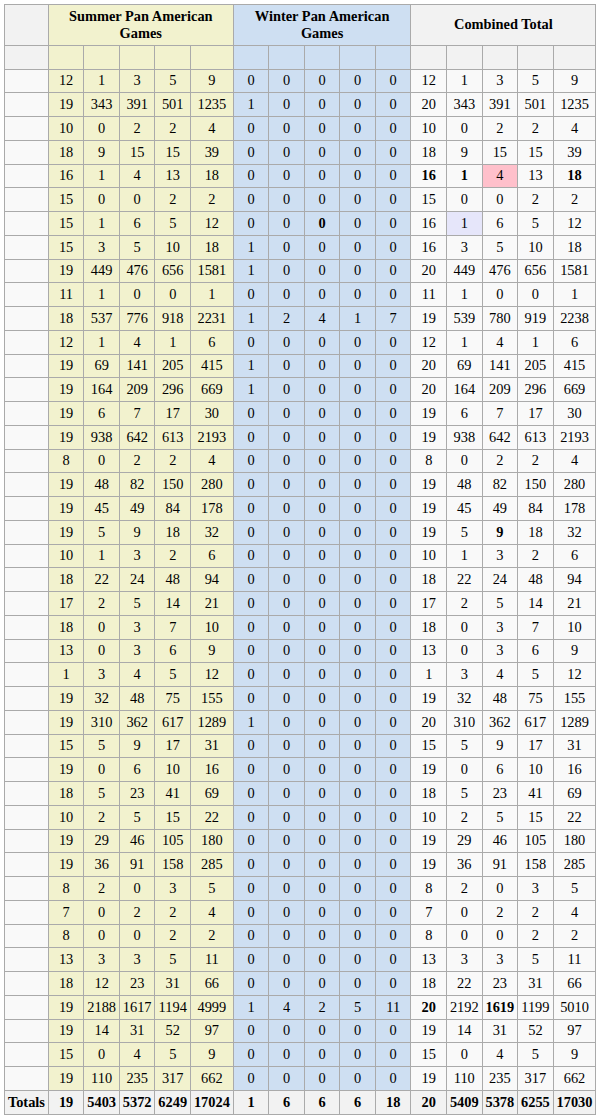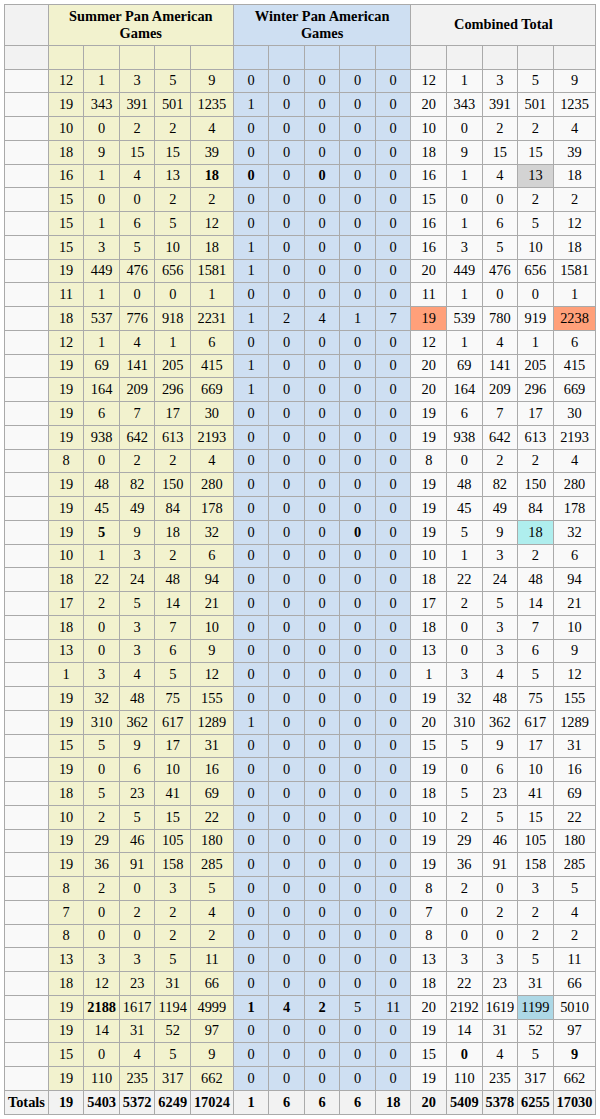(212, 175) normal -> (212, 175) bold
(251, 175) normal -> (251, 175) bold
(322, 175) normal -> (322, 175) bold
(429, 175) bold -> (429, 175) normal
(464, 175) bold -> (464, 175) normal
(500, 175) pink background -> (500, 175) no background
(535, 175) no background -> (535, 175) lightgrey background
(575, 175) bold -> (575, 175) normal
(322, 223) bold -> (322, 223) normal
(464, 223) lavender background -> (464, 223) no background
(429, 318) no background -> (429, 318) lightsalmon background
(575, 318) no background -> (575, 318) lightsalmon background
(102, 532) normal -> (102, 532) bold
(358, 532) normal -> (358, 532) bold
(500, 532) bold -> (500, 532) normal
(535, 532) no background -> (535, 532) paleturquoise background
(102, 1007) normal -> (102, 1007) bold
(251, 1007) normal -> (251, 1007) bold
(287, 1007) normal -> (287, 1007) bold
(322, 1007) normal -> (322, 1007) bold
(429, 1007) bold -> (429, 1007) normal
(500, 1007) bold -> (500, 1007) normal
(535, 1007) no background -> (535, 1007) lightblue background
(464, 1054) normal -> (464, 1054) bold
(575, 1054) normal -> (575, 1054) bold
